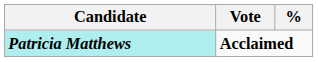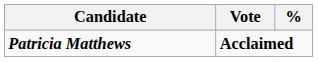(70, 43) paleturquoise background -> (70, 43) no background
